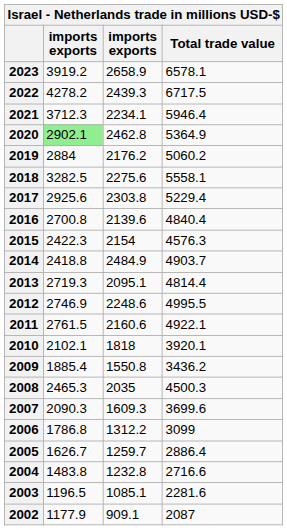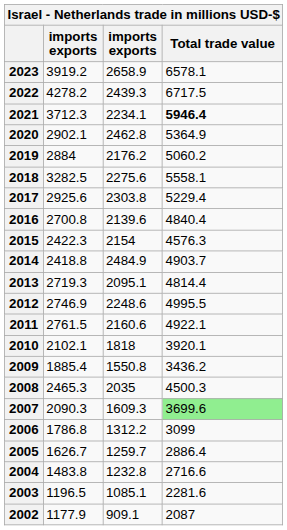(186, 114) normal -> (186, 114) bold
(67, 135) lightgreen background -> (67, 135) no background
(186, 409) no background -> (186, 409) lightgreen background
